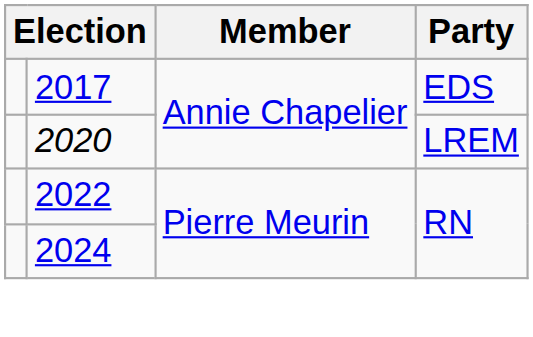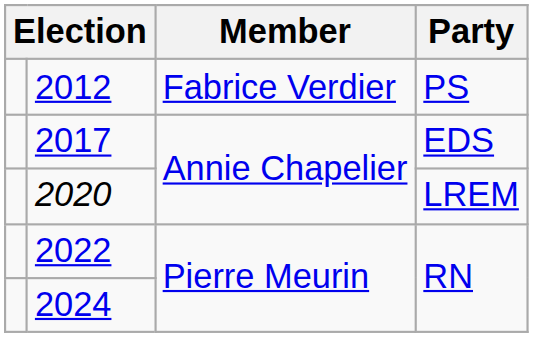+ row: (73, 86)
